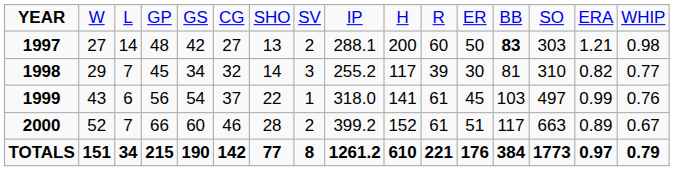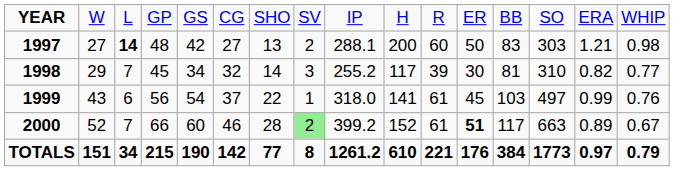(128, 44) normal -> (128, 44) bold
(511, 44) bold -> (511, 44) normal
(310, 125) no background -> (310, 125) lightgreen background
(475, 125) normal -> (475, 125) bold
